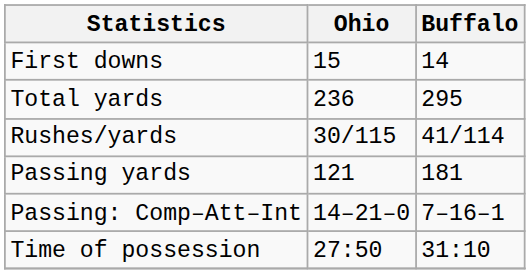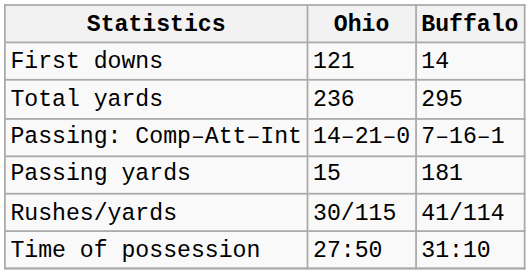(327, 62) 15 -> (334, 62) 121
rows swapped: (94, 137) <-> (156, 212)
(334, 175) 121 -> (327, 175) 15
